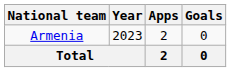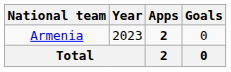(164, 35) normal -> (164, 35) bold
